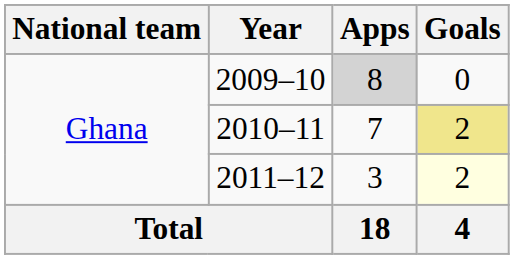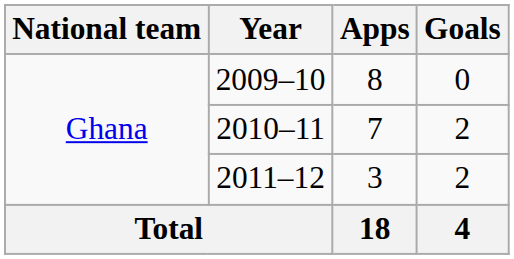(375, 79) lightgrey background -> (375, 79) no background
(462, 128) khaki background -> (462, 128) no background
(462, 178) lightyellow background -> (462, 178) no background
